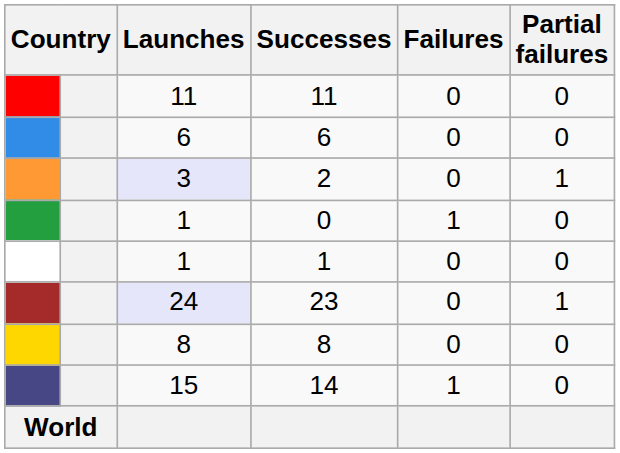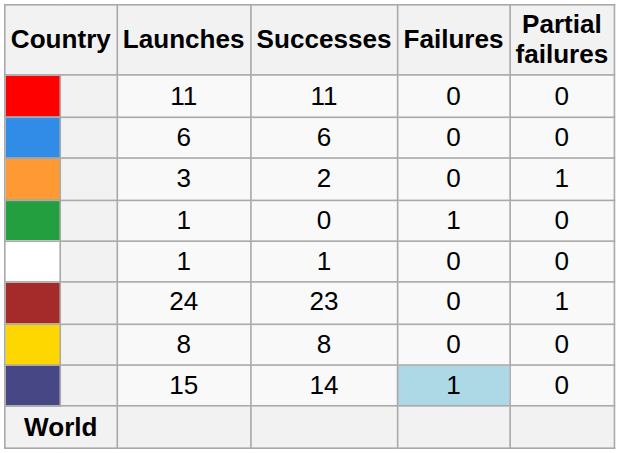(184, 178) lavender background -> (184, 178) no background
(184, 302) lavender background -> (184, 302) no background
(453, 385) no background -> (453, 385) lightblue background
